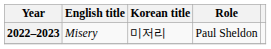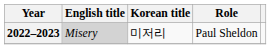(81, 33) no background -> (81, 33) lightgrey background
